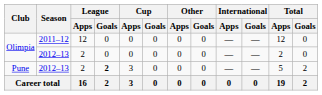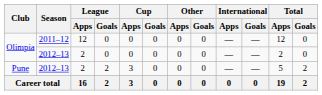(107, 69) bold -> (107, 69) normal
